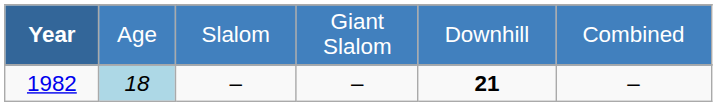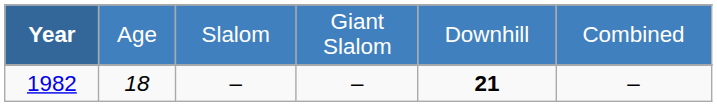(137, 82) lightblue background -> (137, 82) no background
